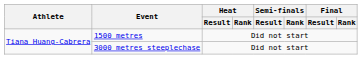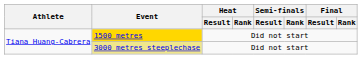(118, 35) no background -> (118, 35) gold background
(147, 47) no background -> (147, 47) khaki background
